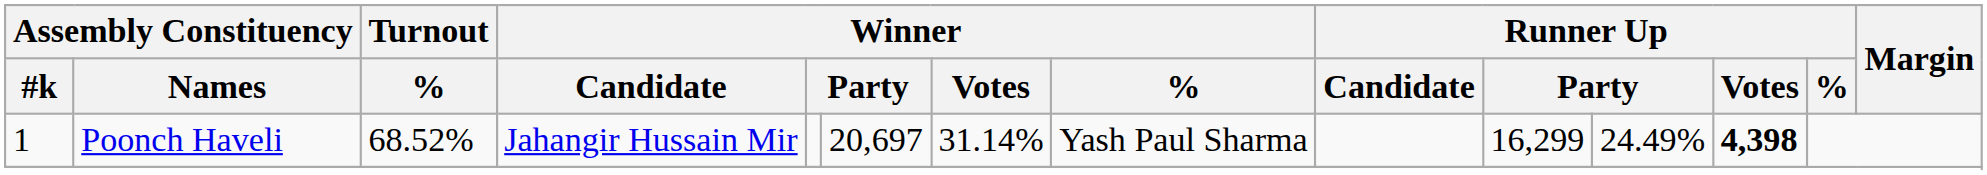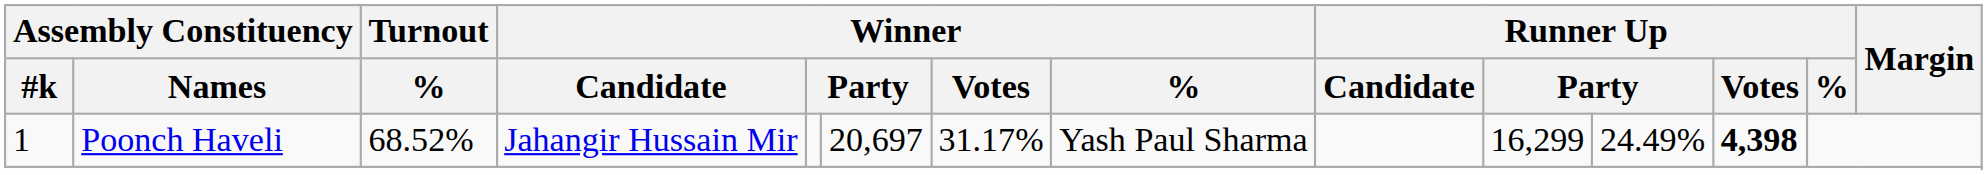(991, 139) 31.14% -> (991, 139) 31.17%
